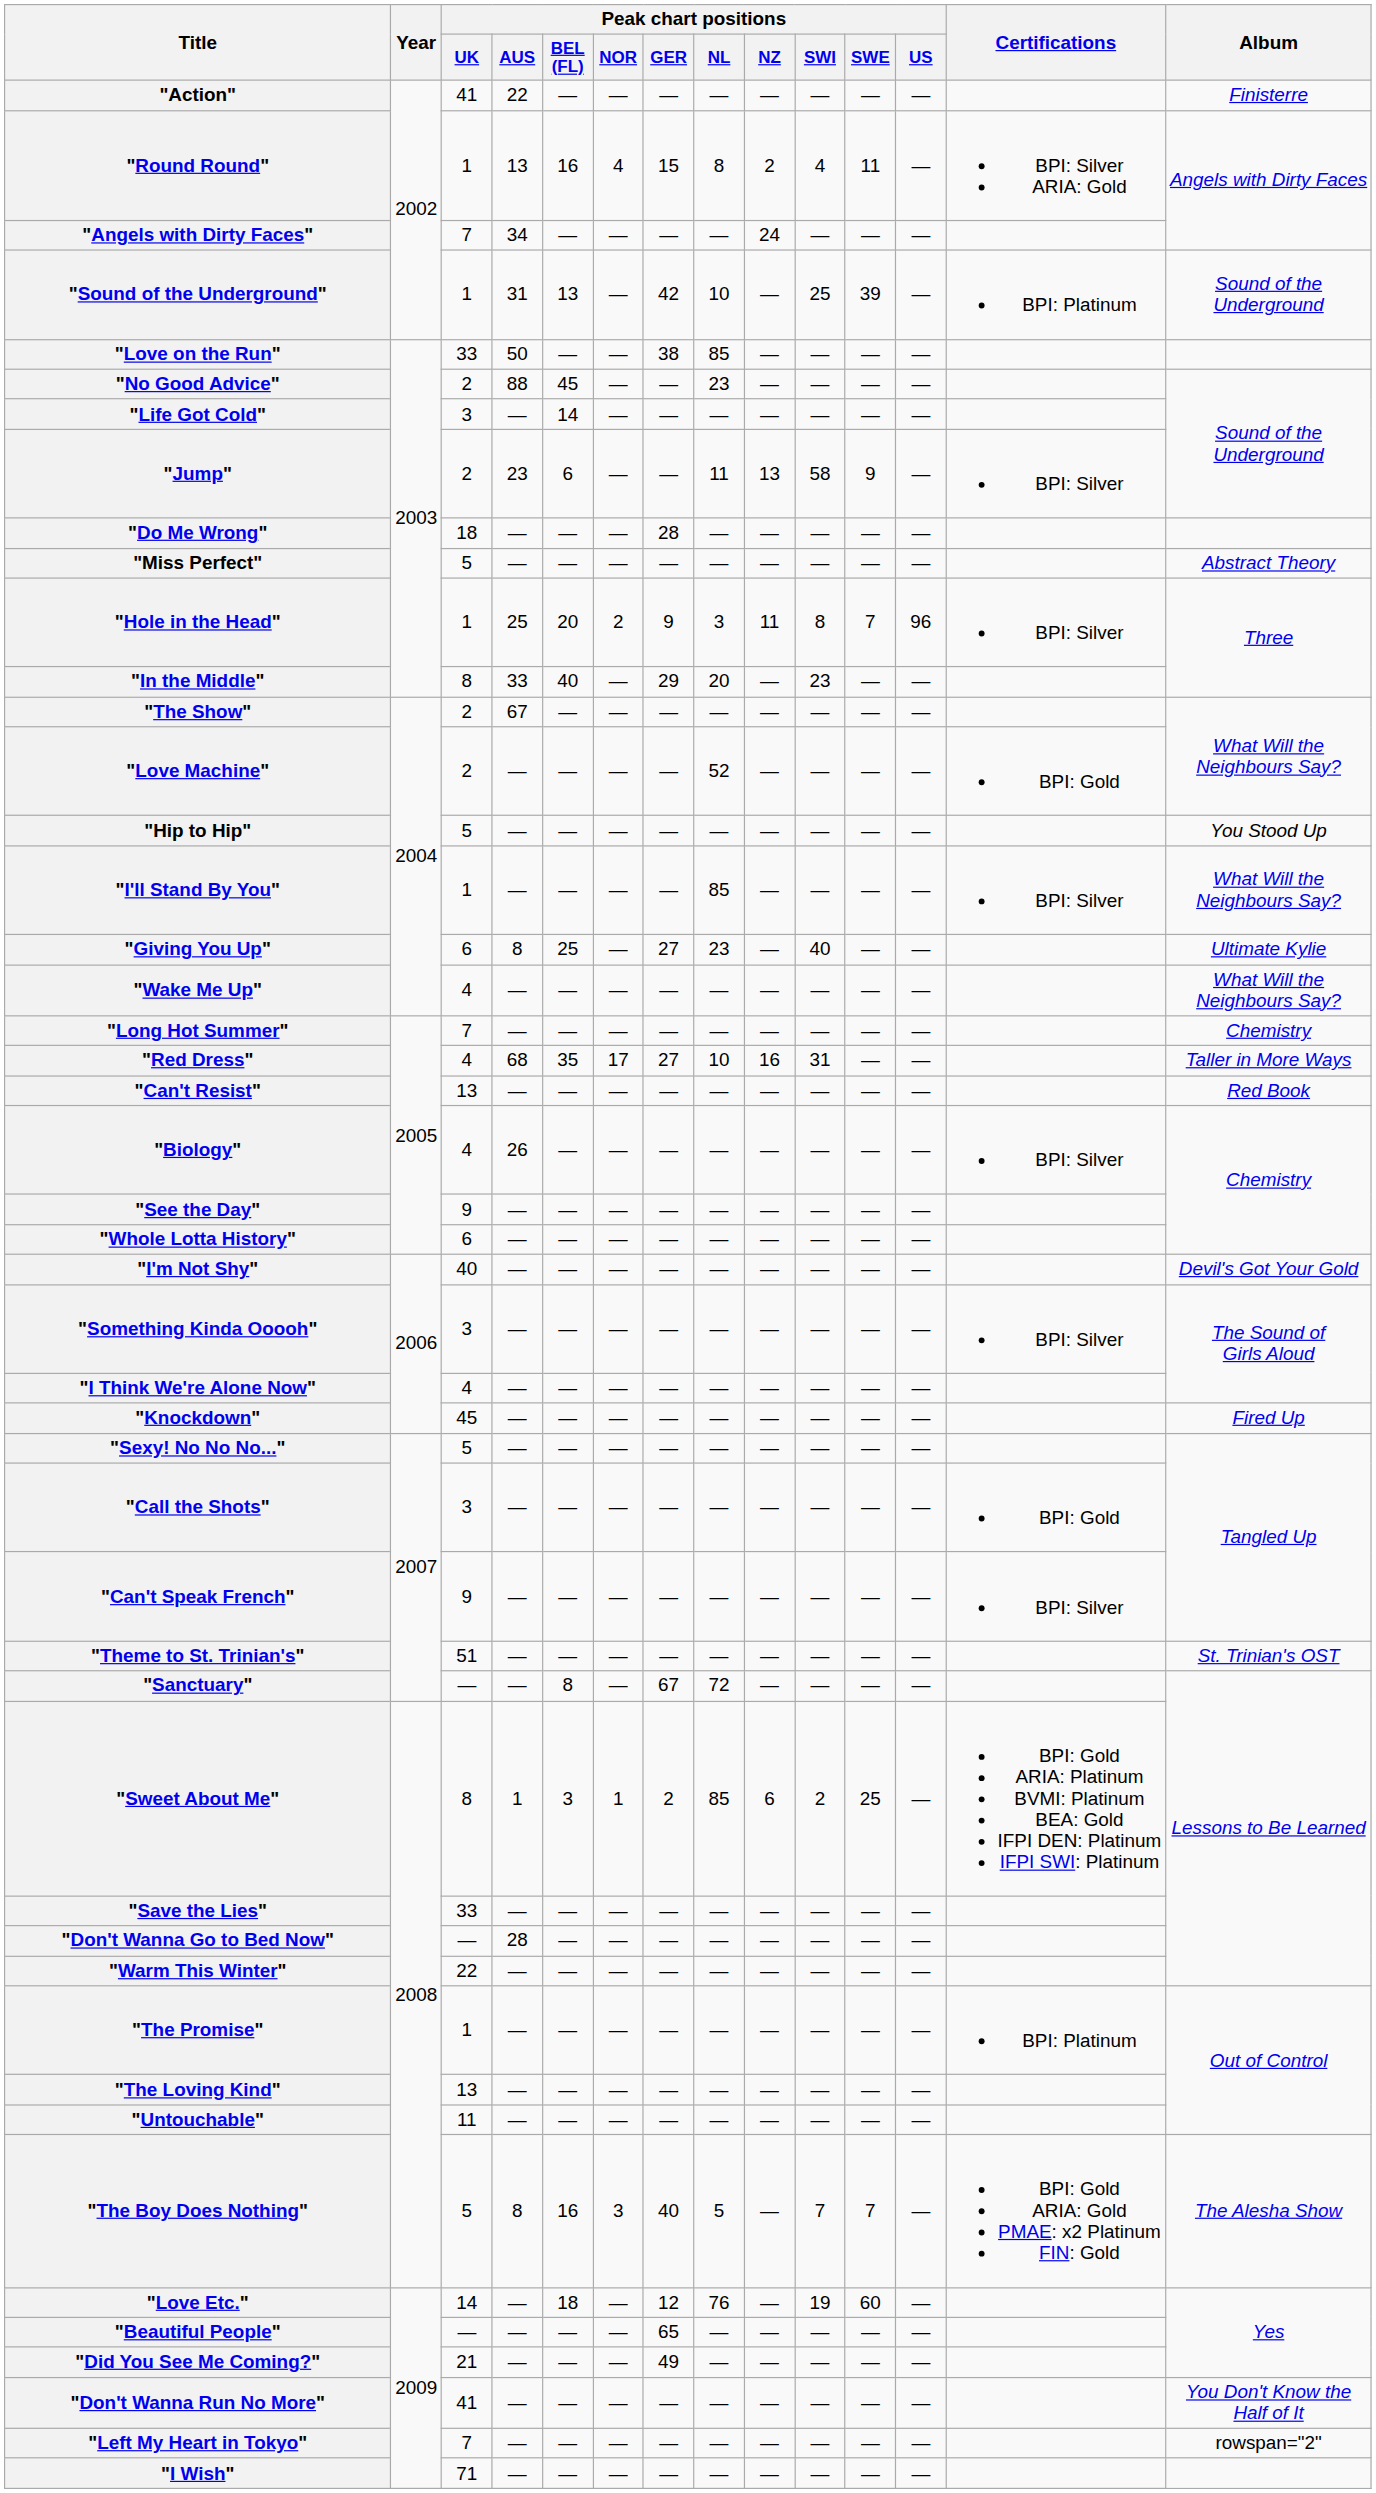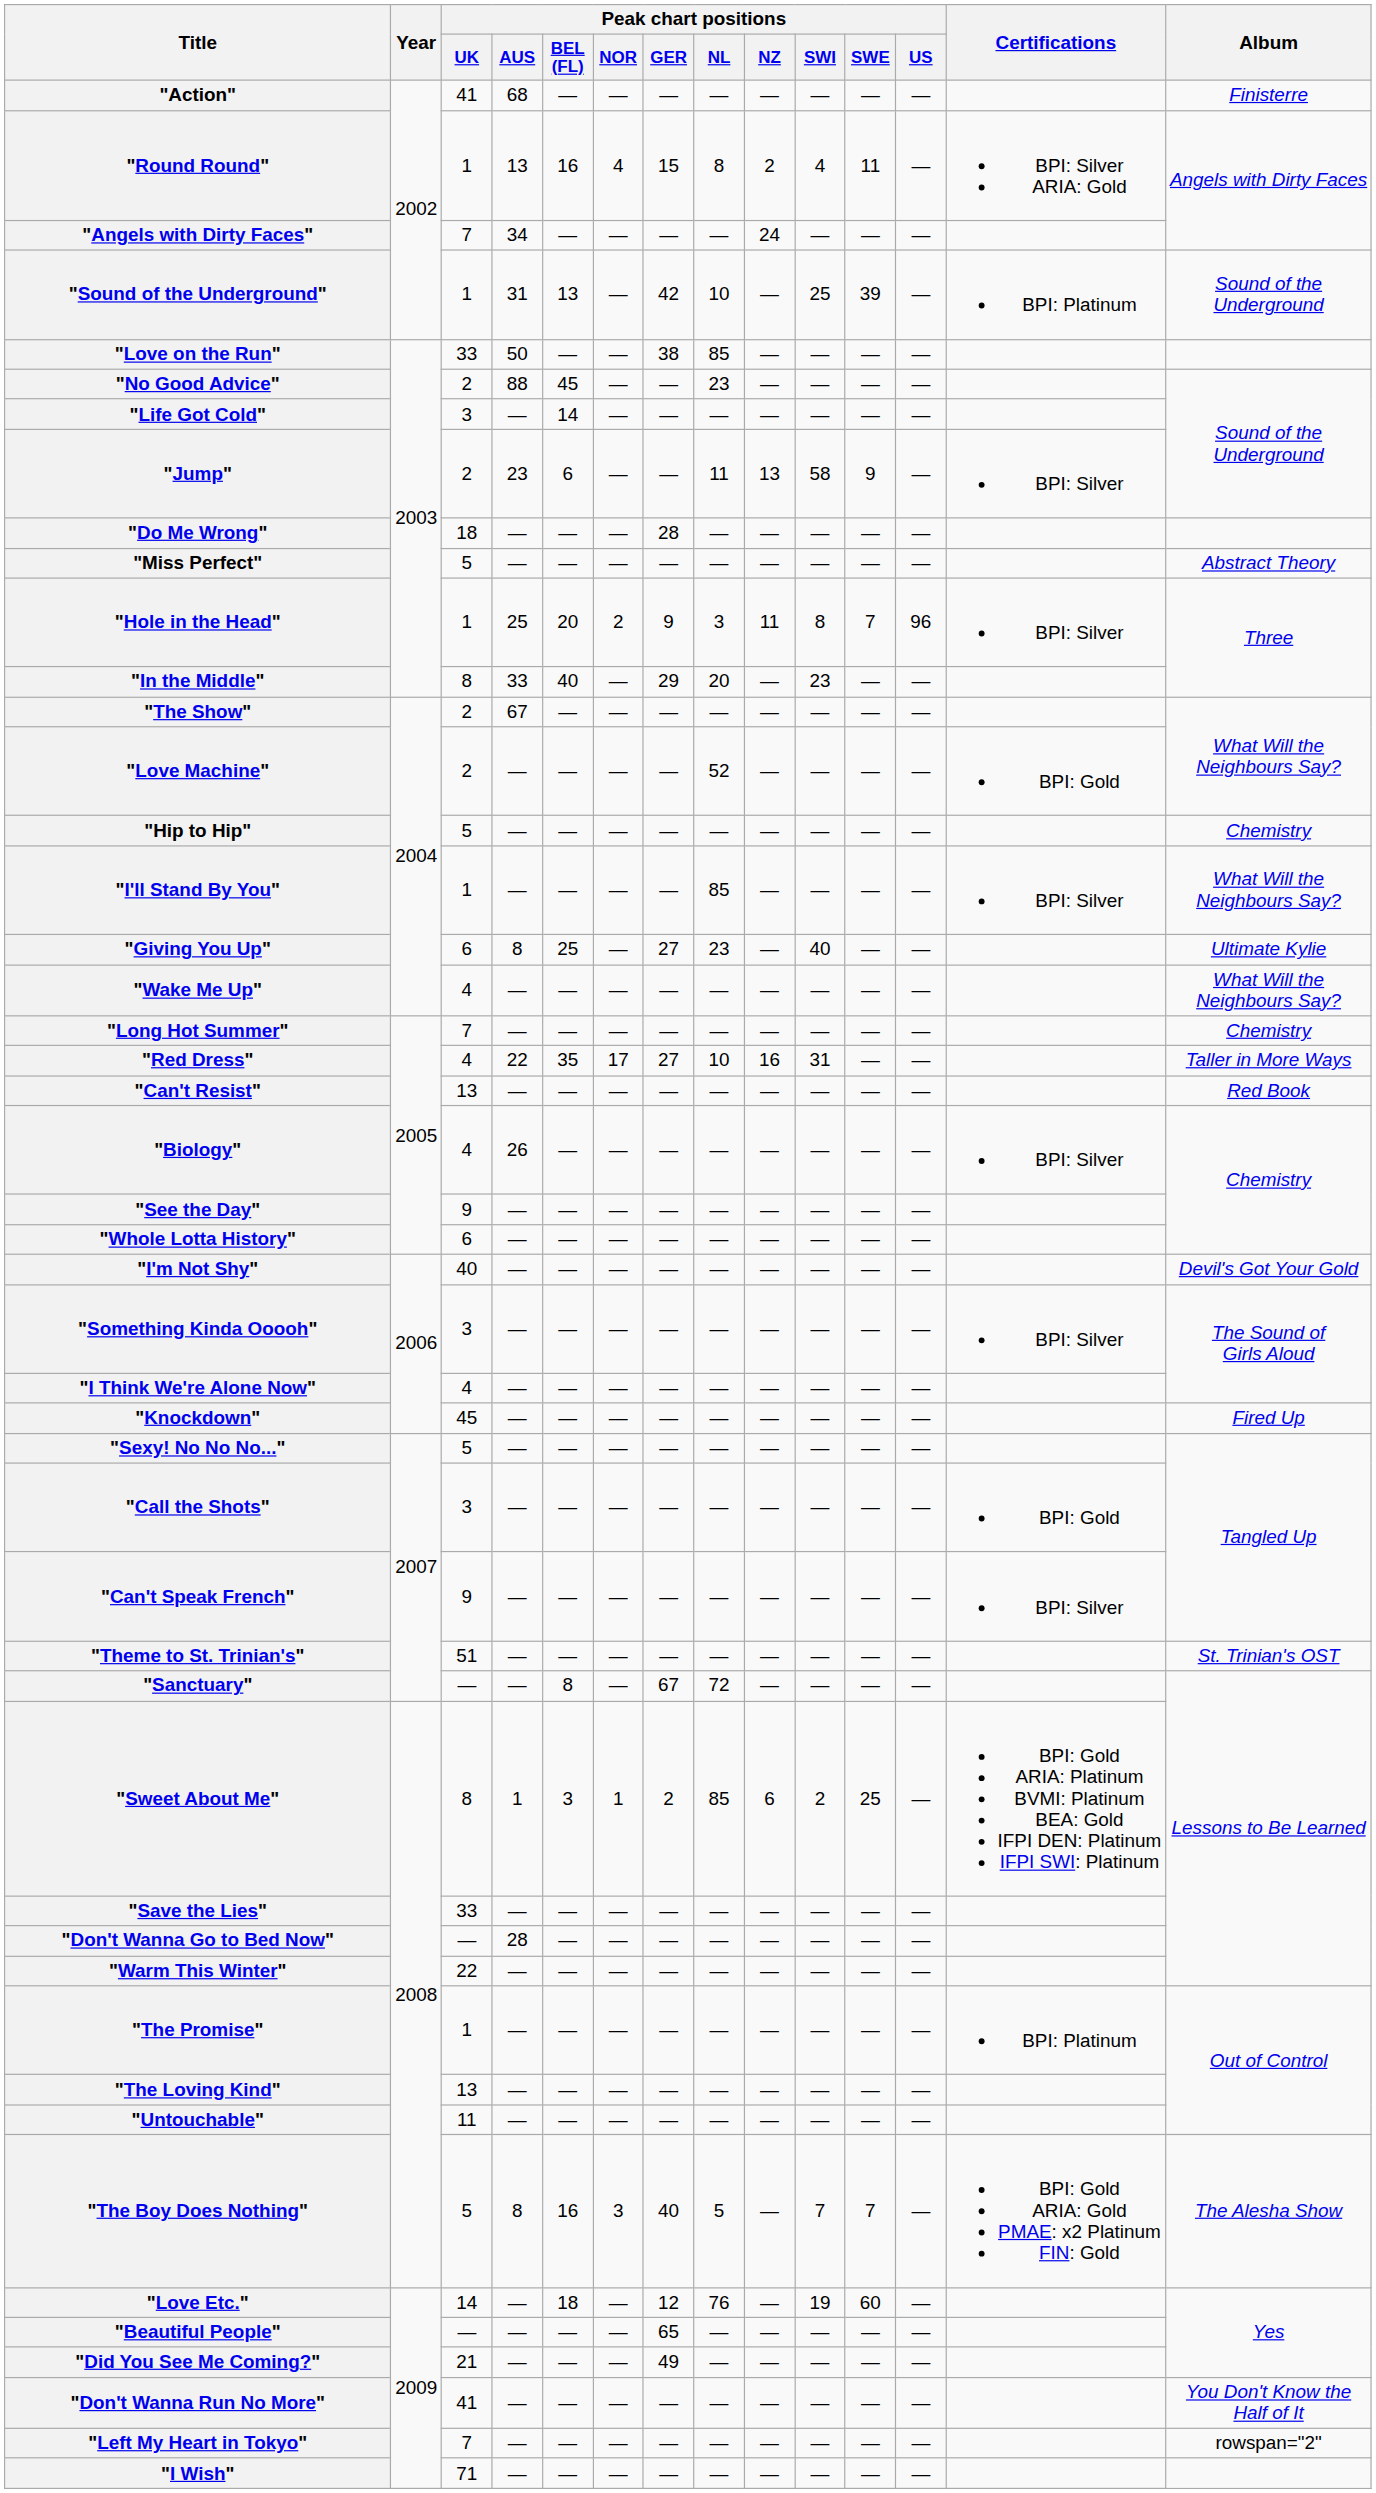(517, 95) 22 -> (517, 95) 68
(1269, 830) You Stood Up -> (1269, 830) Chemistry
(517, 1060) 68 -> (517, 1060) 22
